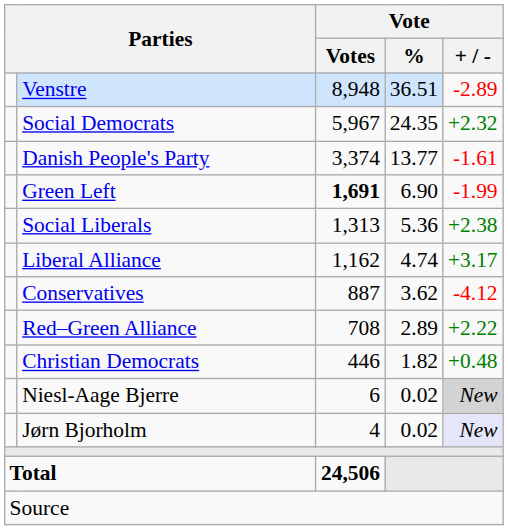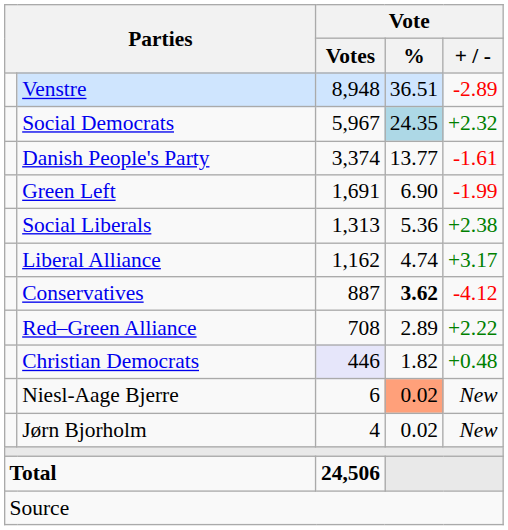(414, 123) no background -> (414, 123) lightblue background
(356, 191) bold -> (356, 191) normal
(419, 293) normal -> (419, 293) bold
(364, 361) no background -> (364, 361) lavender background
(419, 395) no background -> (419, 395) lightsalmon background
(479, 395) lightgrey background -> (479, 395) no background
(479, 429) lavender background -> (479, 429) no background
